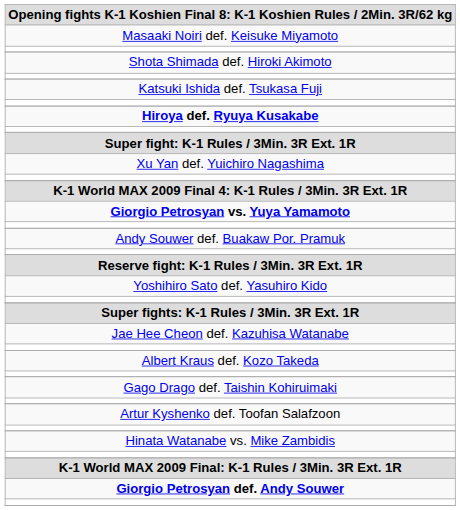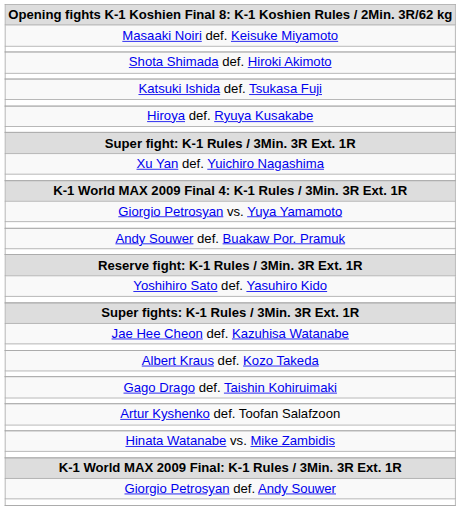(230, 116) bold -> (230, 116) normal
(230, 211) bold -> (230, 211) normal
(230, 488) bold -> (230, 488) normal
